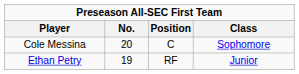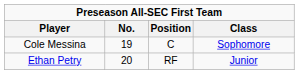(127, 45) 20 -> (127, 45) 19
(127, 61) 19 -> (127, 61) 20
